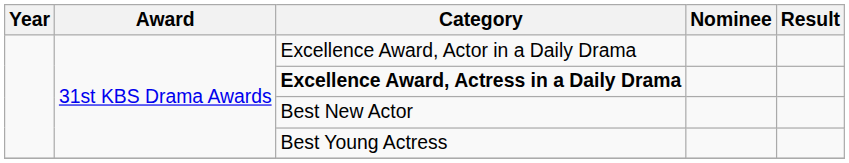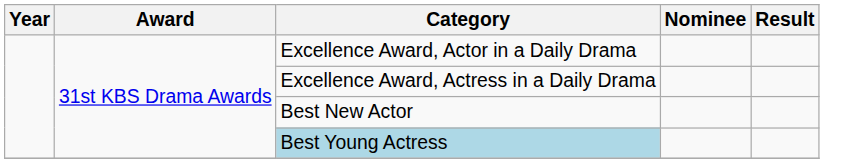(481, 81) bold -> (468, 81) normal
(364, 142) no background -> (364, 142) lightblue background
